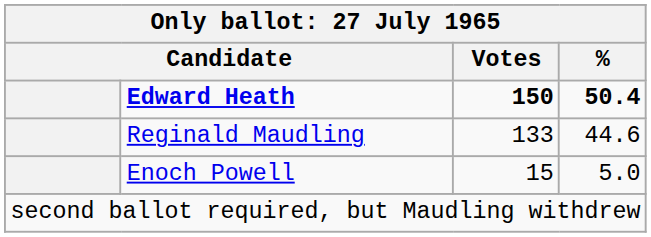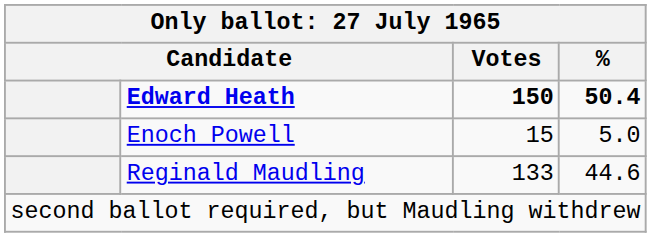rows swapped: (246, 137) <-> (211, 175)
